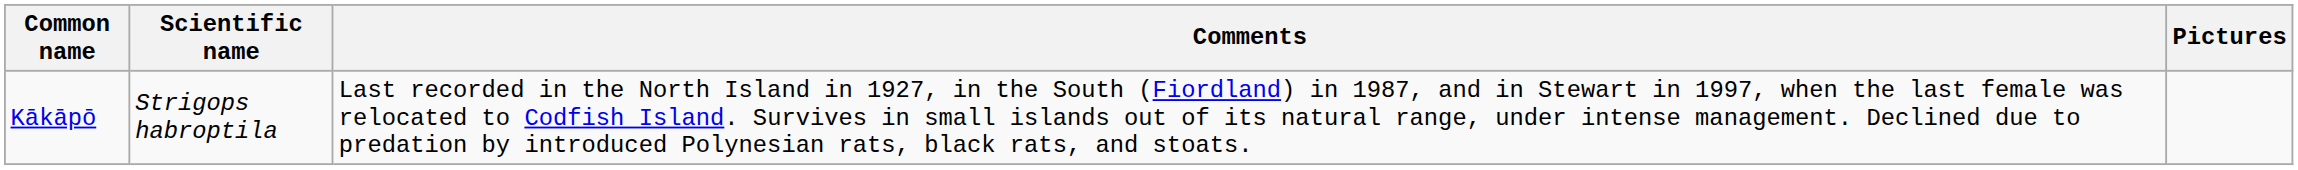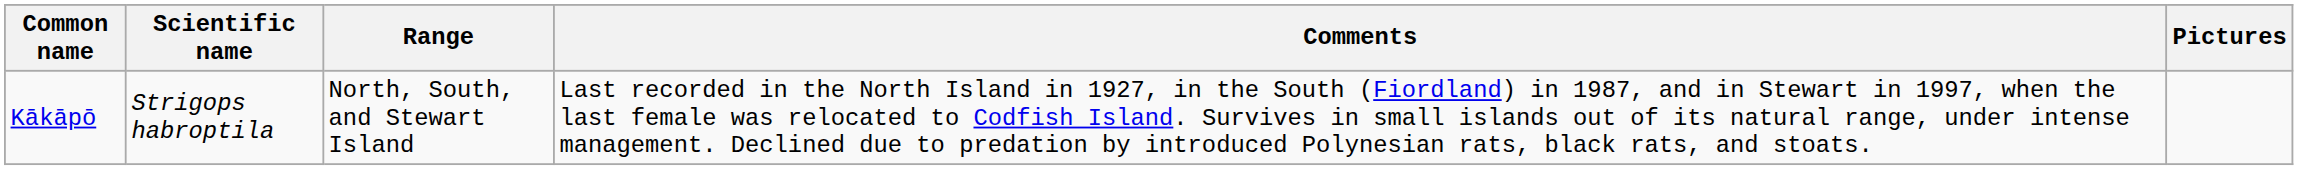+ column: (438, 38)
